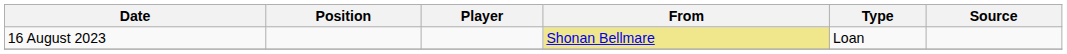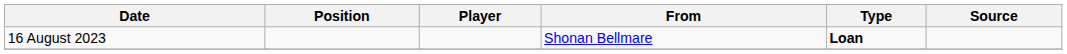(601, 38) khaki background -> (598, 38) no background
(849, 38) normal -> (846, 38) bold
